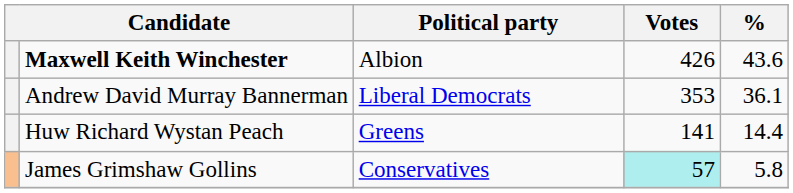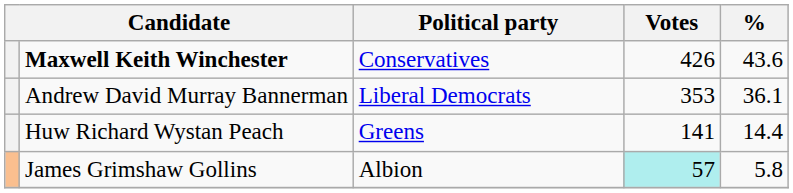(391, 59) Albion -> (424, 59) Conservatives
(424, 168) Conservatives -> (391, 168) Albion
